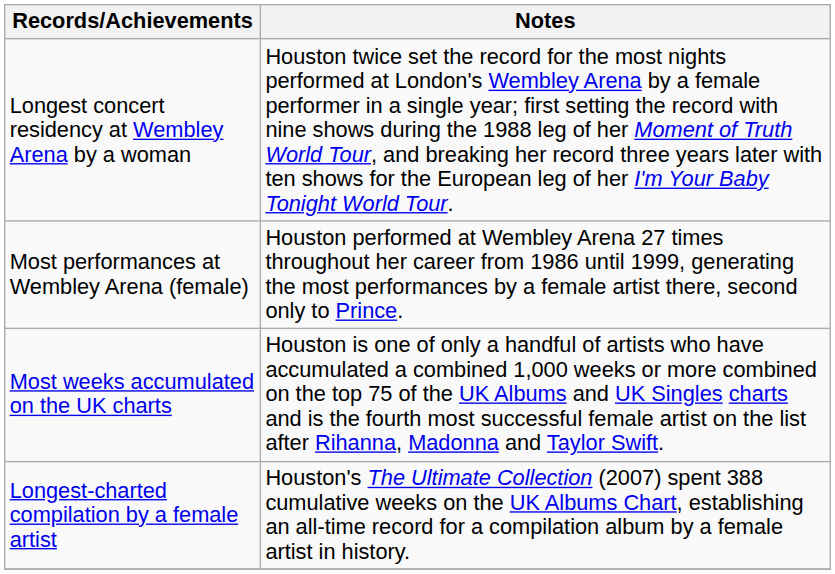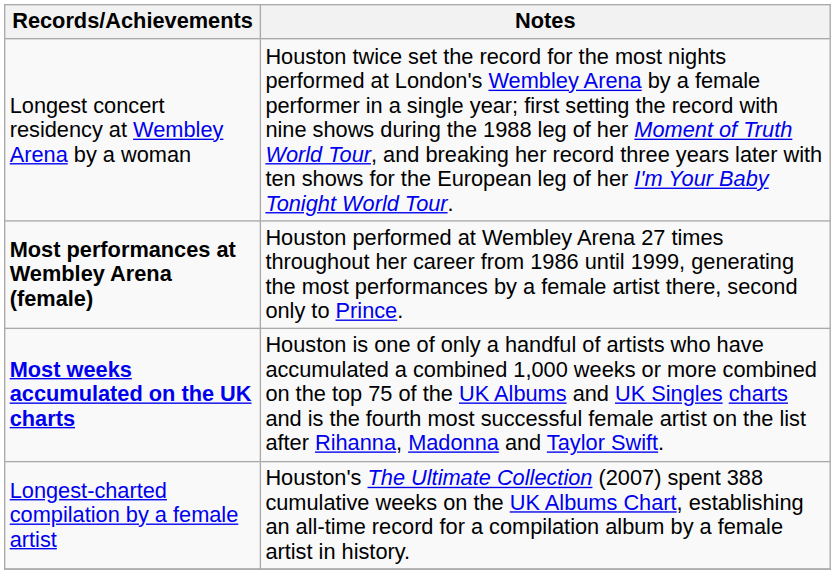(129, 274) normal -> (123, 274) bold
(132, 394) normal -> (131, 394) bold
